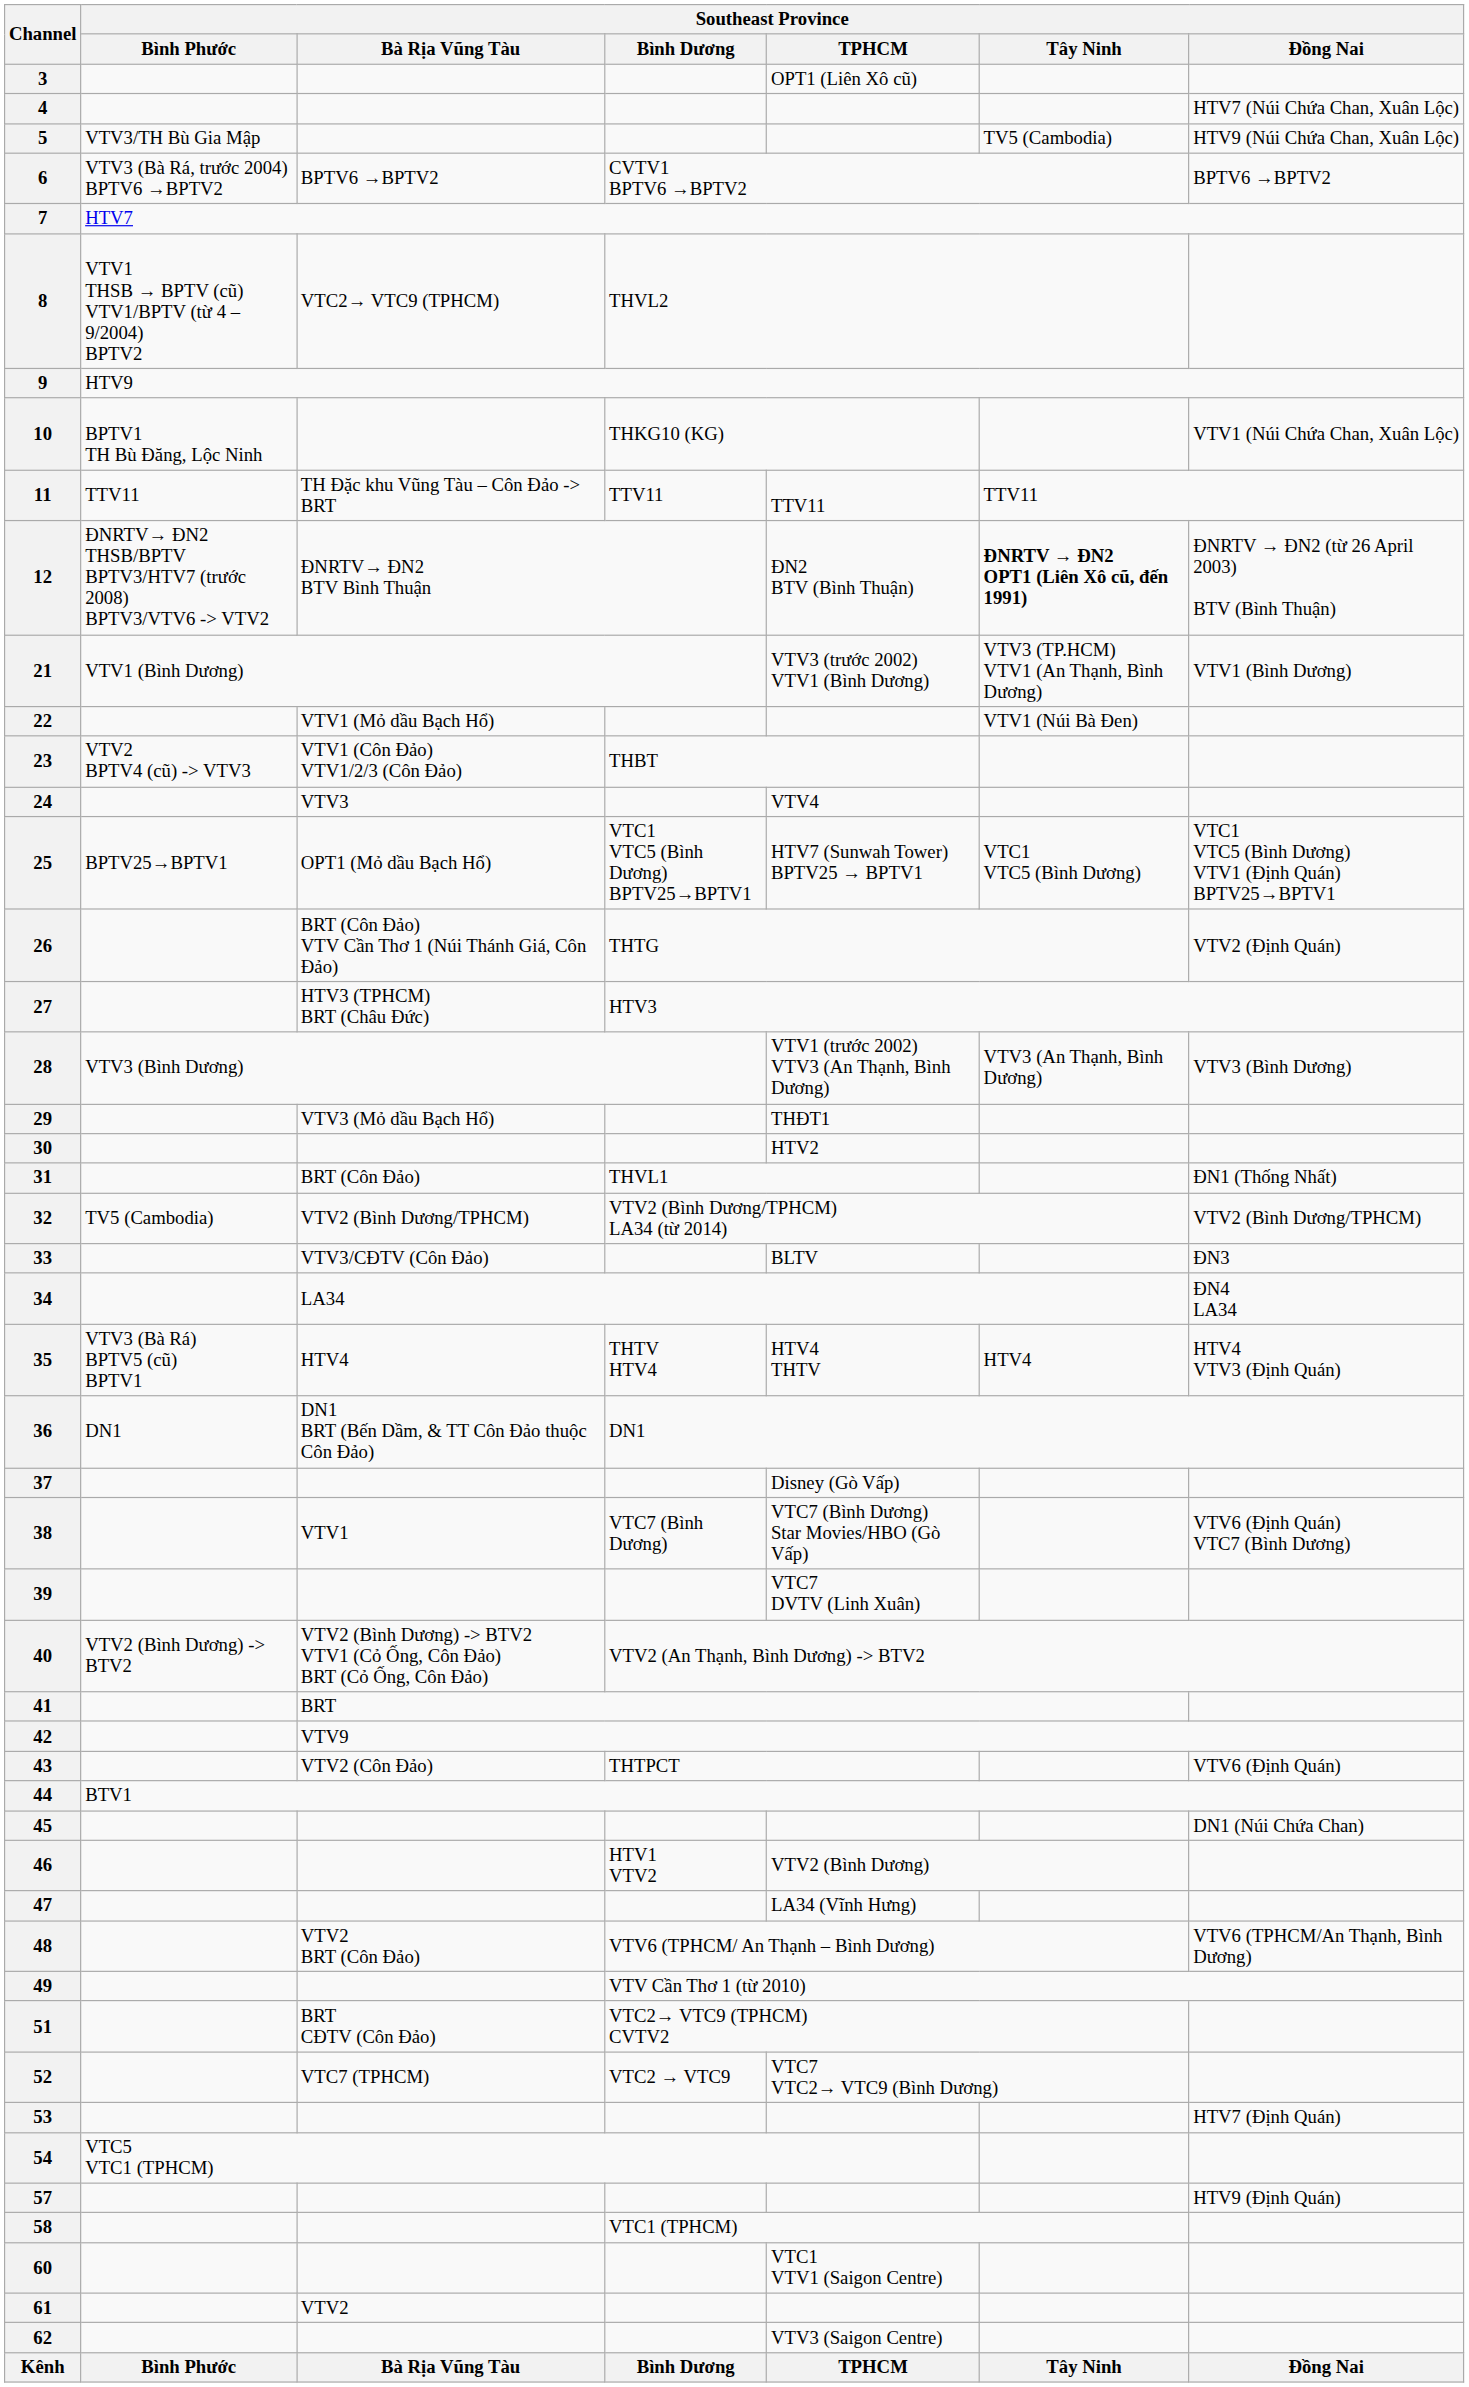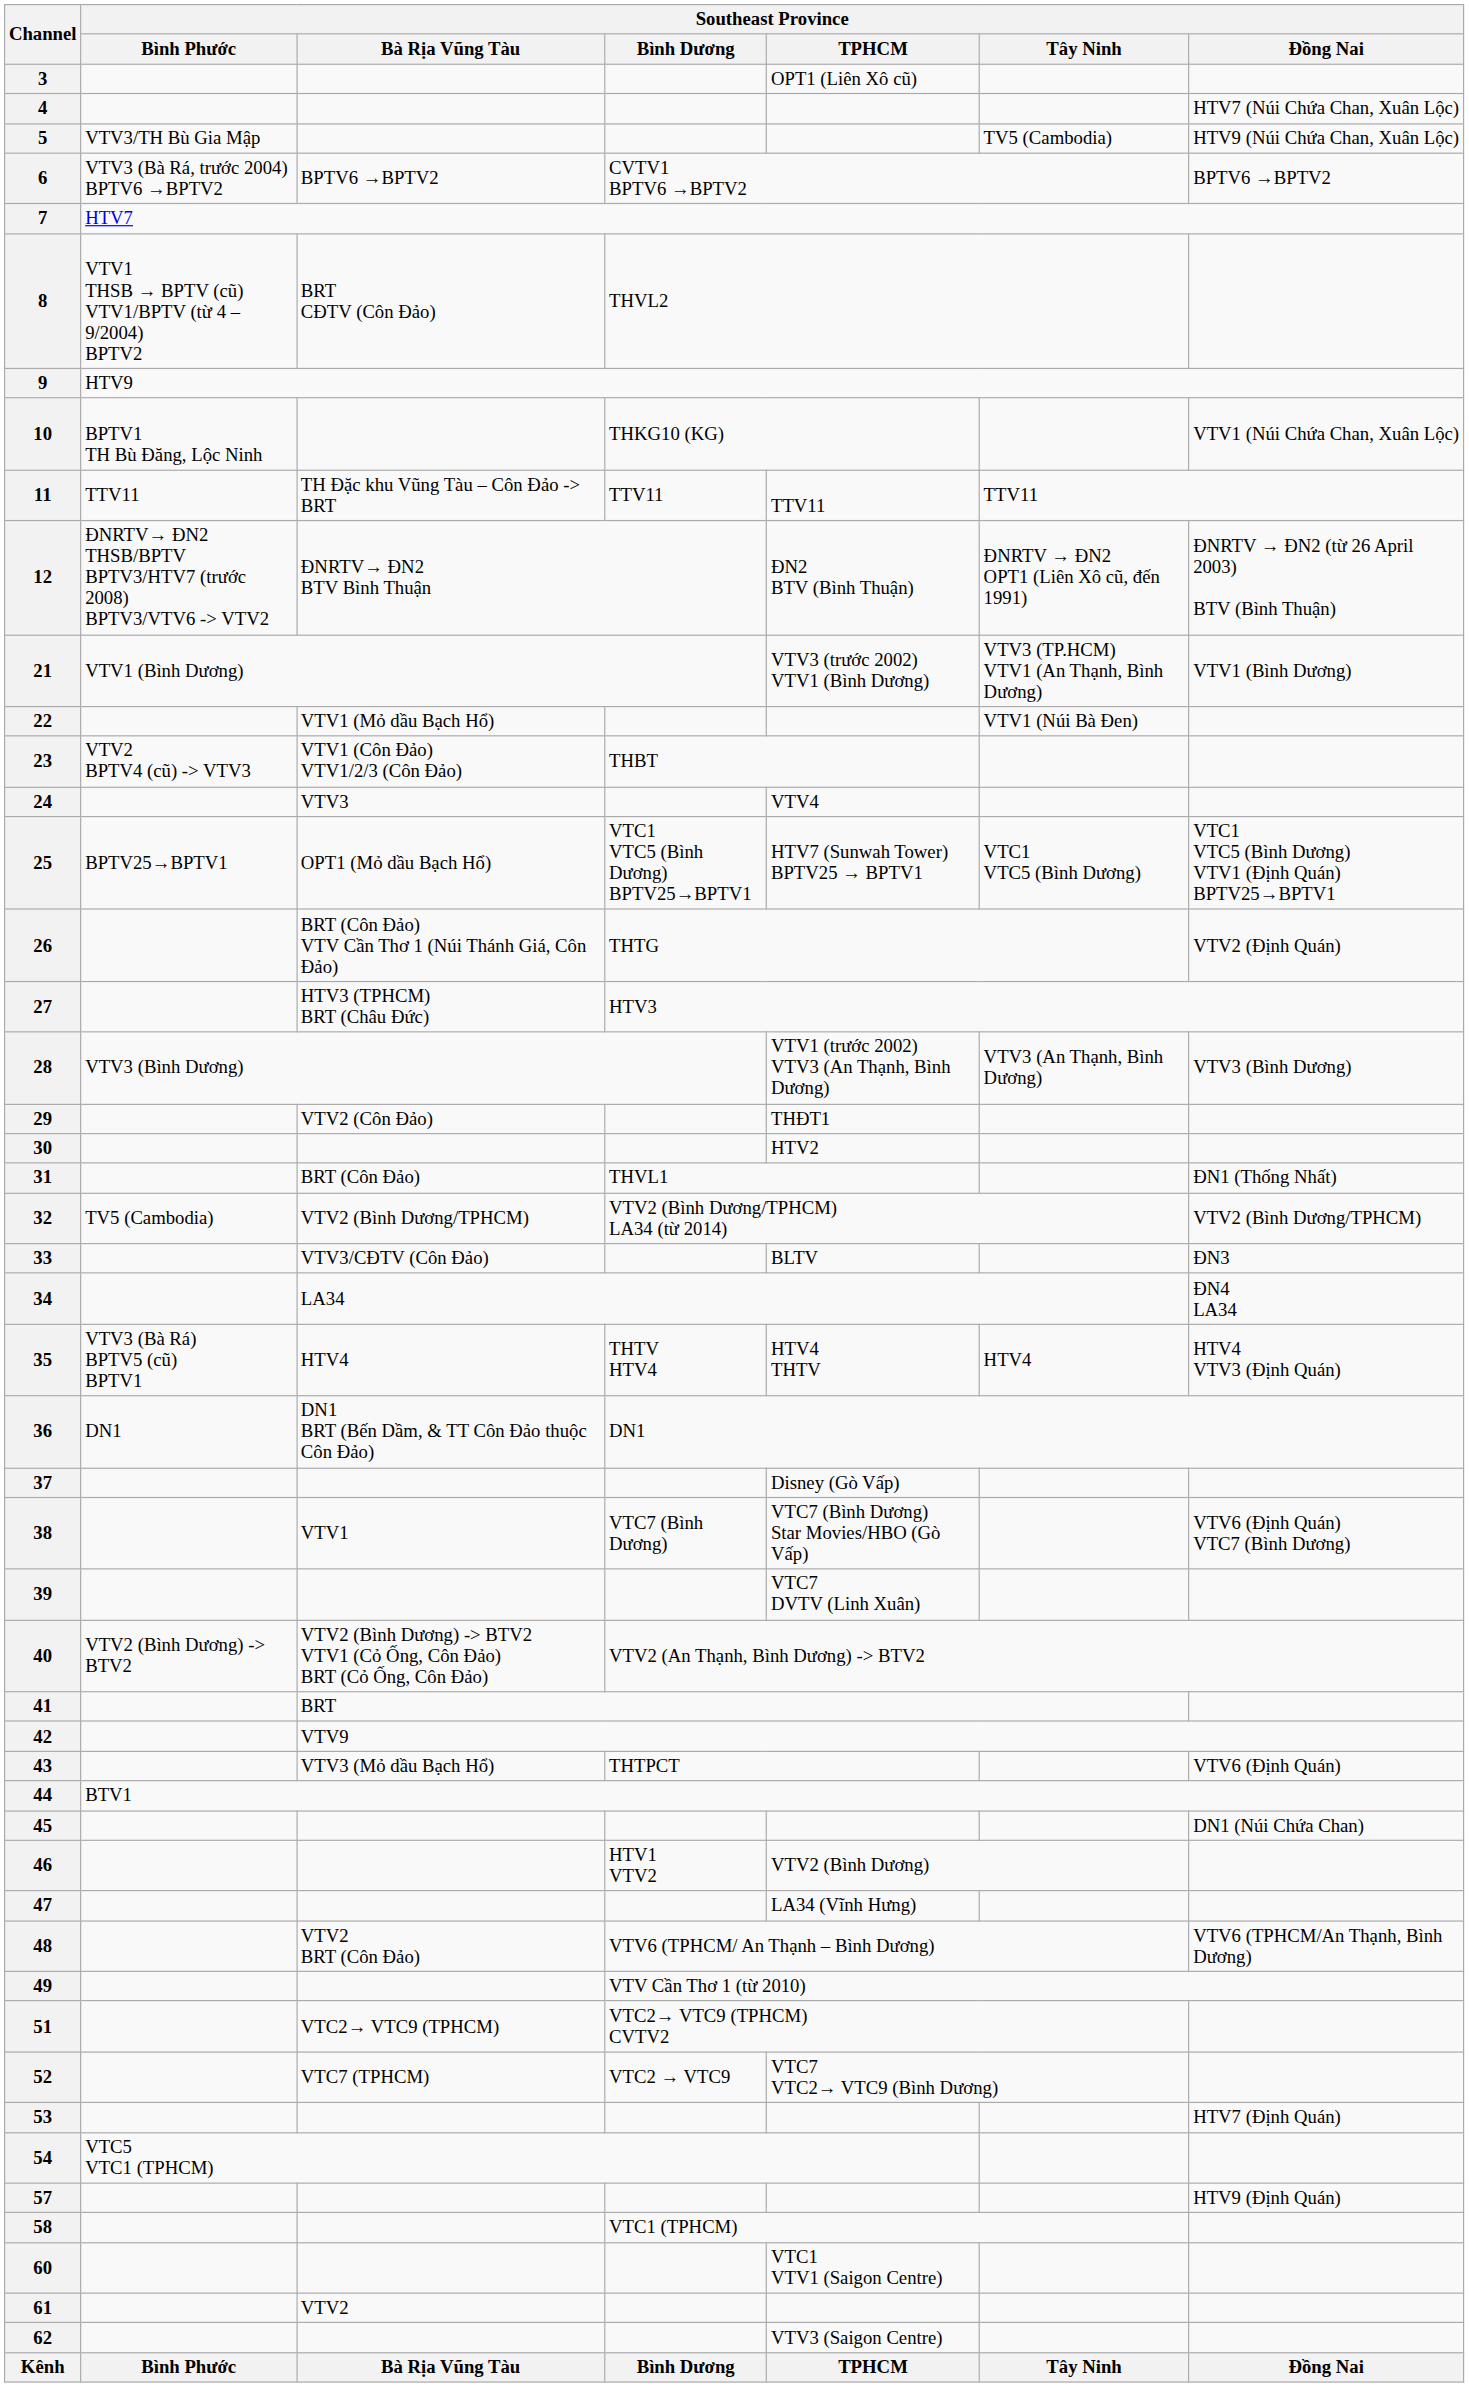(400, 300) VTC2→ VTC9 (TPHCM) -> (368, 300) BRT CĐTV (Côn Đảo)
(1076, 577) bold -> (1072, 577) normal
(398, 1118) VTV3 (Mỏ dầu Bạch Hổ) -> (367, 1118) VTV2 (Côn Đảo)
(367, 1765) VTV2 (Côn Đảo) -> (398, 1765) VTV3 (Mỏ dầu Bạch Hổ)
(368, 2026) BRT CĐTV (Côn Đảo) -> (400, 2026) VTC2→ VTC9 (TPHCM)
